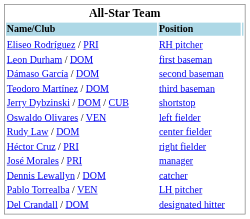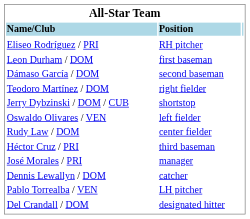(187, 88) third baseman -> (183, 88) right fielder
(183, 146) right fielder -> (187, 146) third baseman
